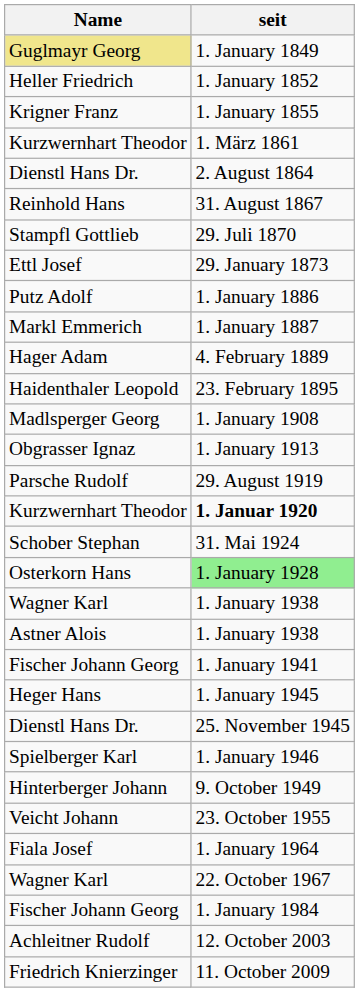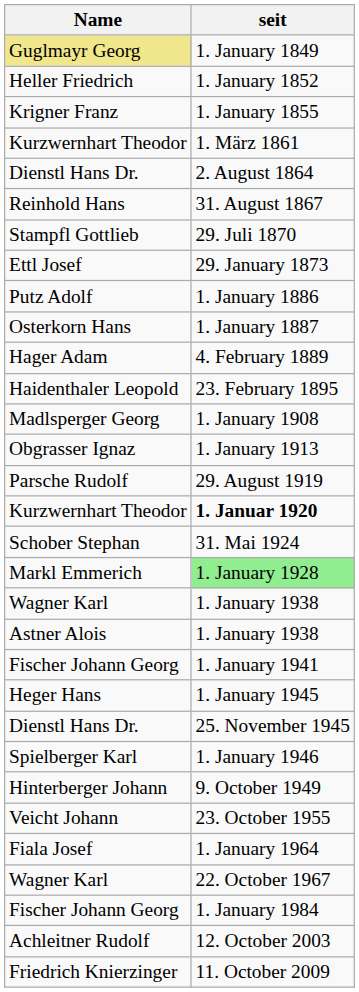(75, 326) Markl Emmerich -> (70, 326) Osterkorn Hans
(70, 572) Osterkorn Hans -> (75, 572) Markl Emmerich
